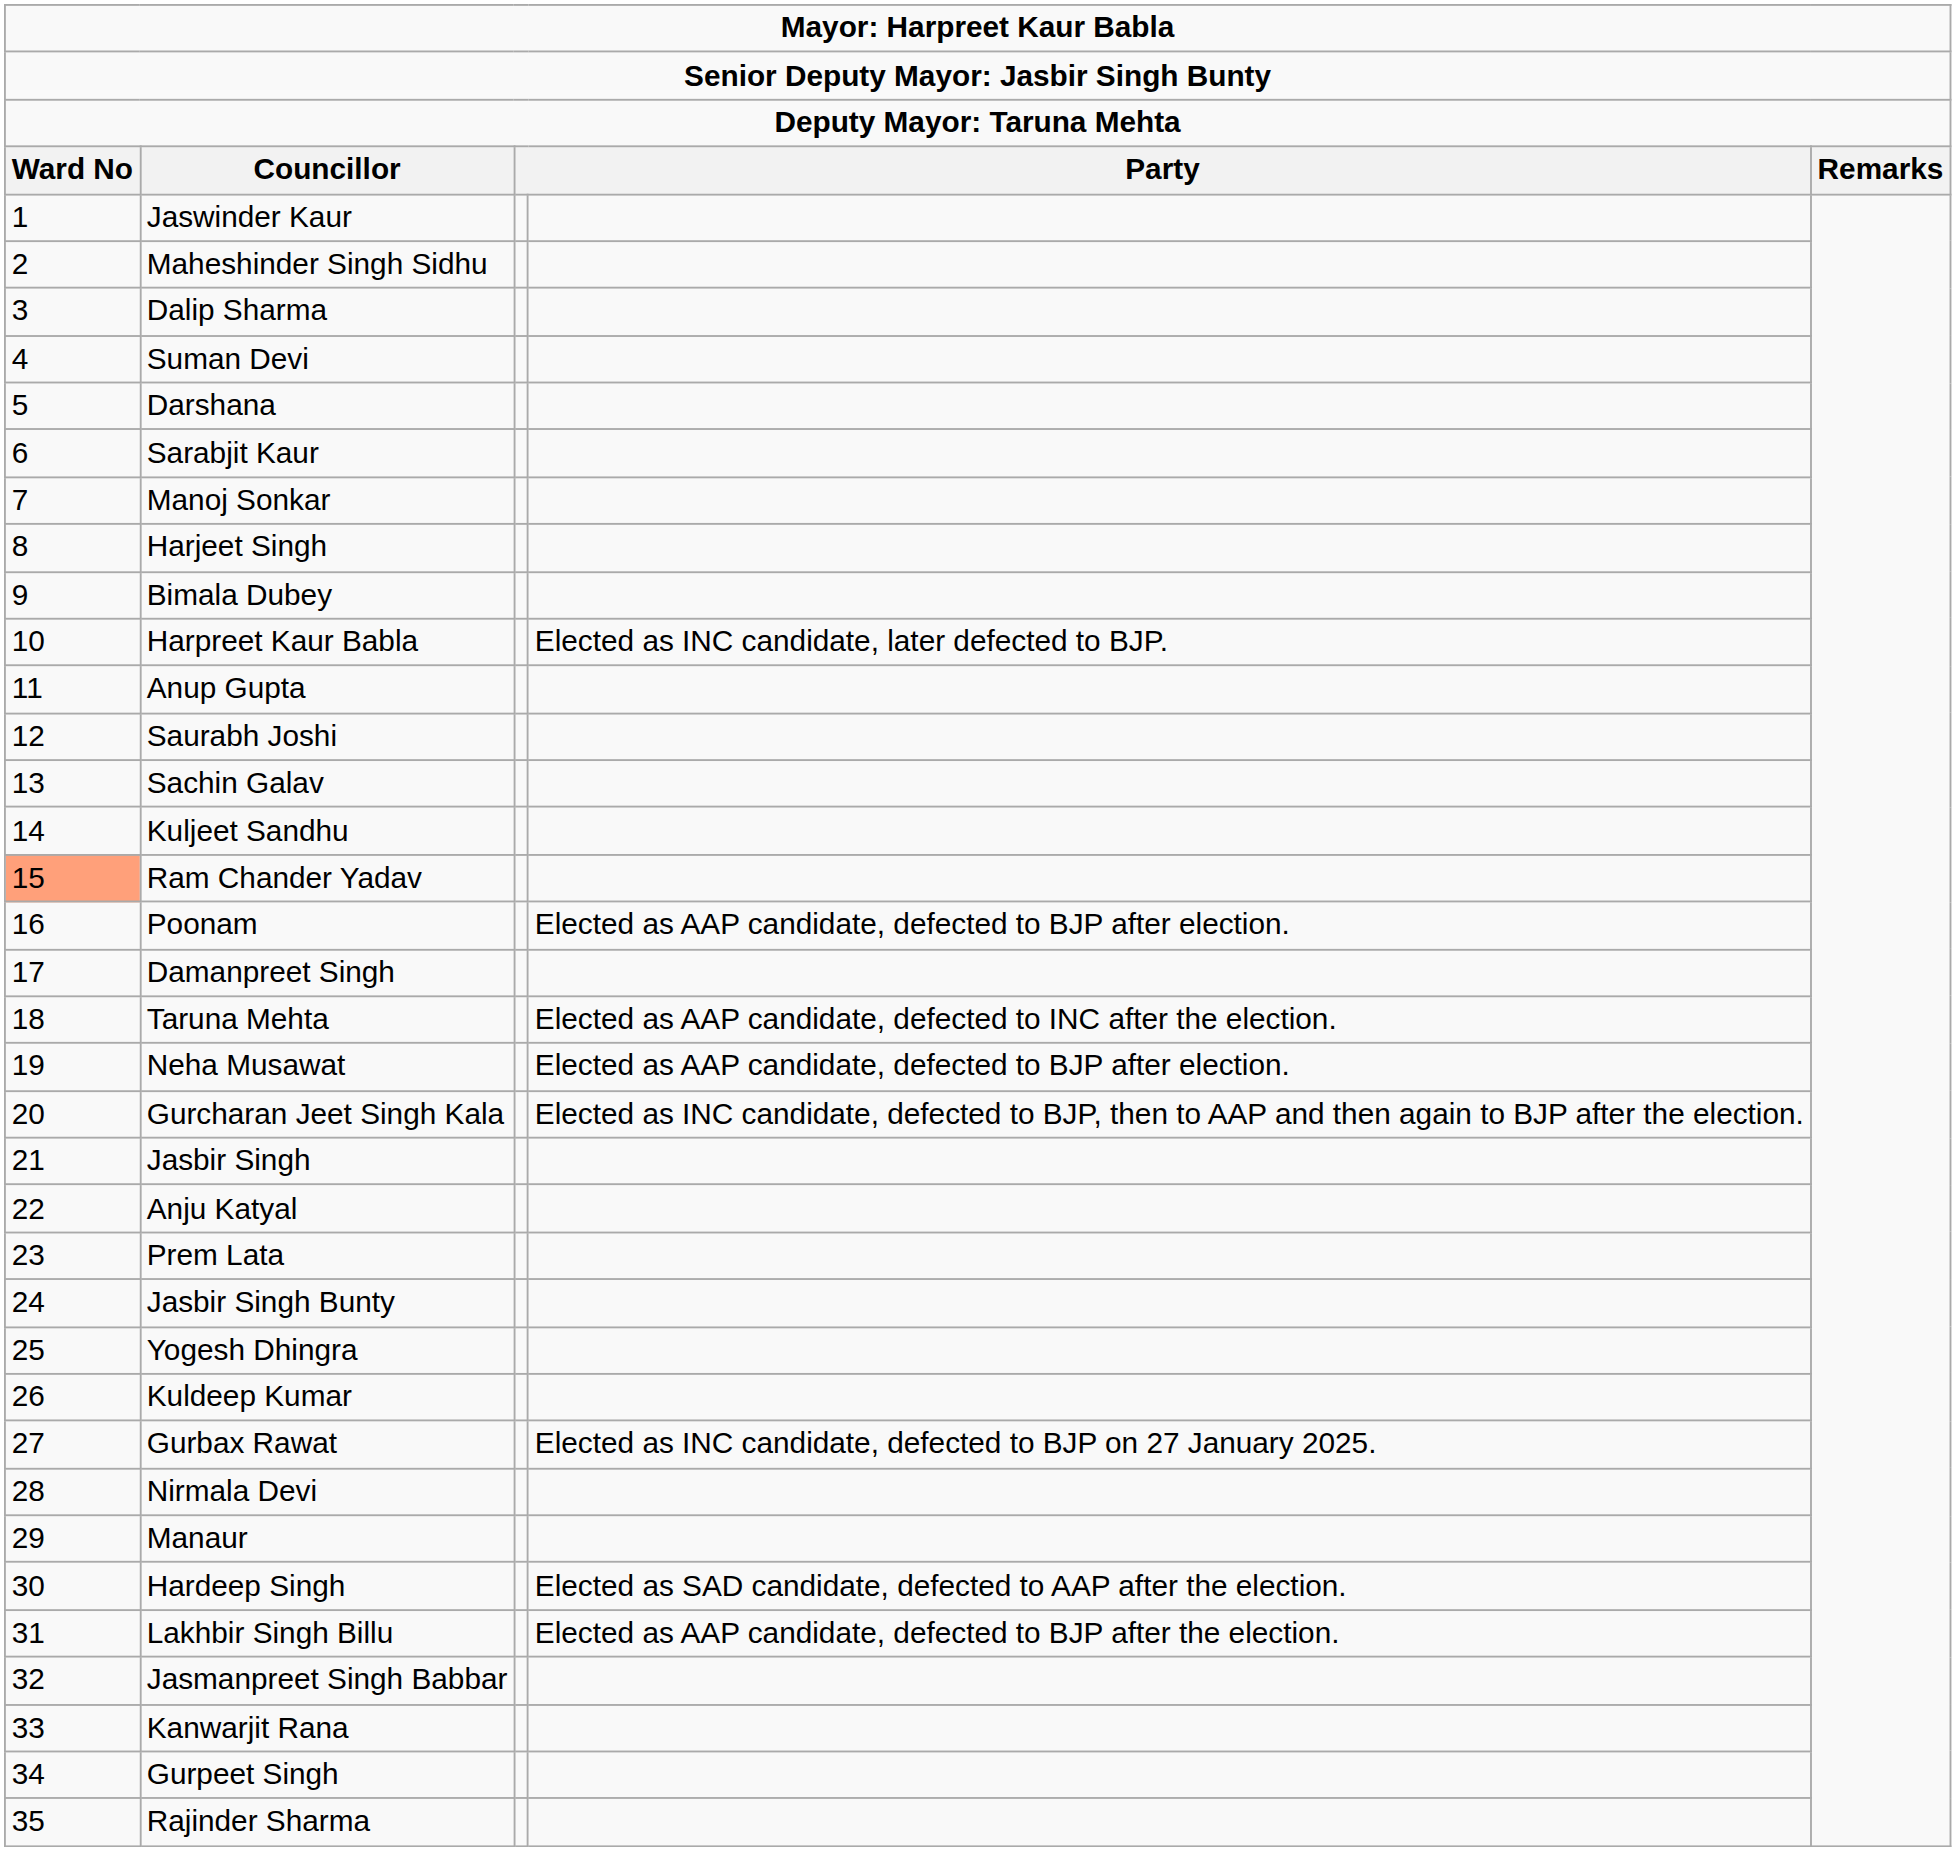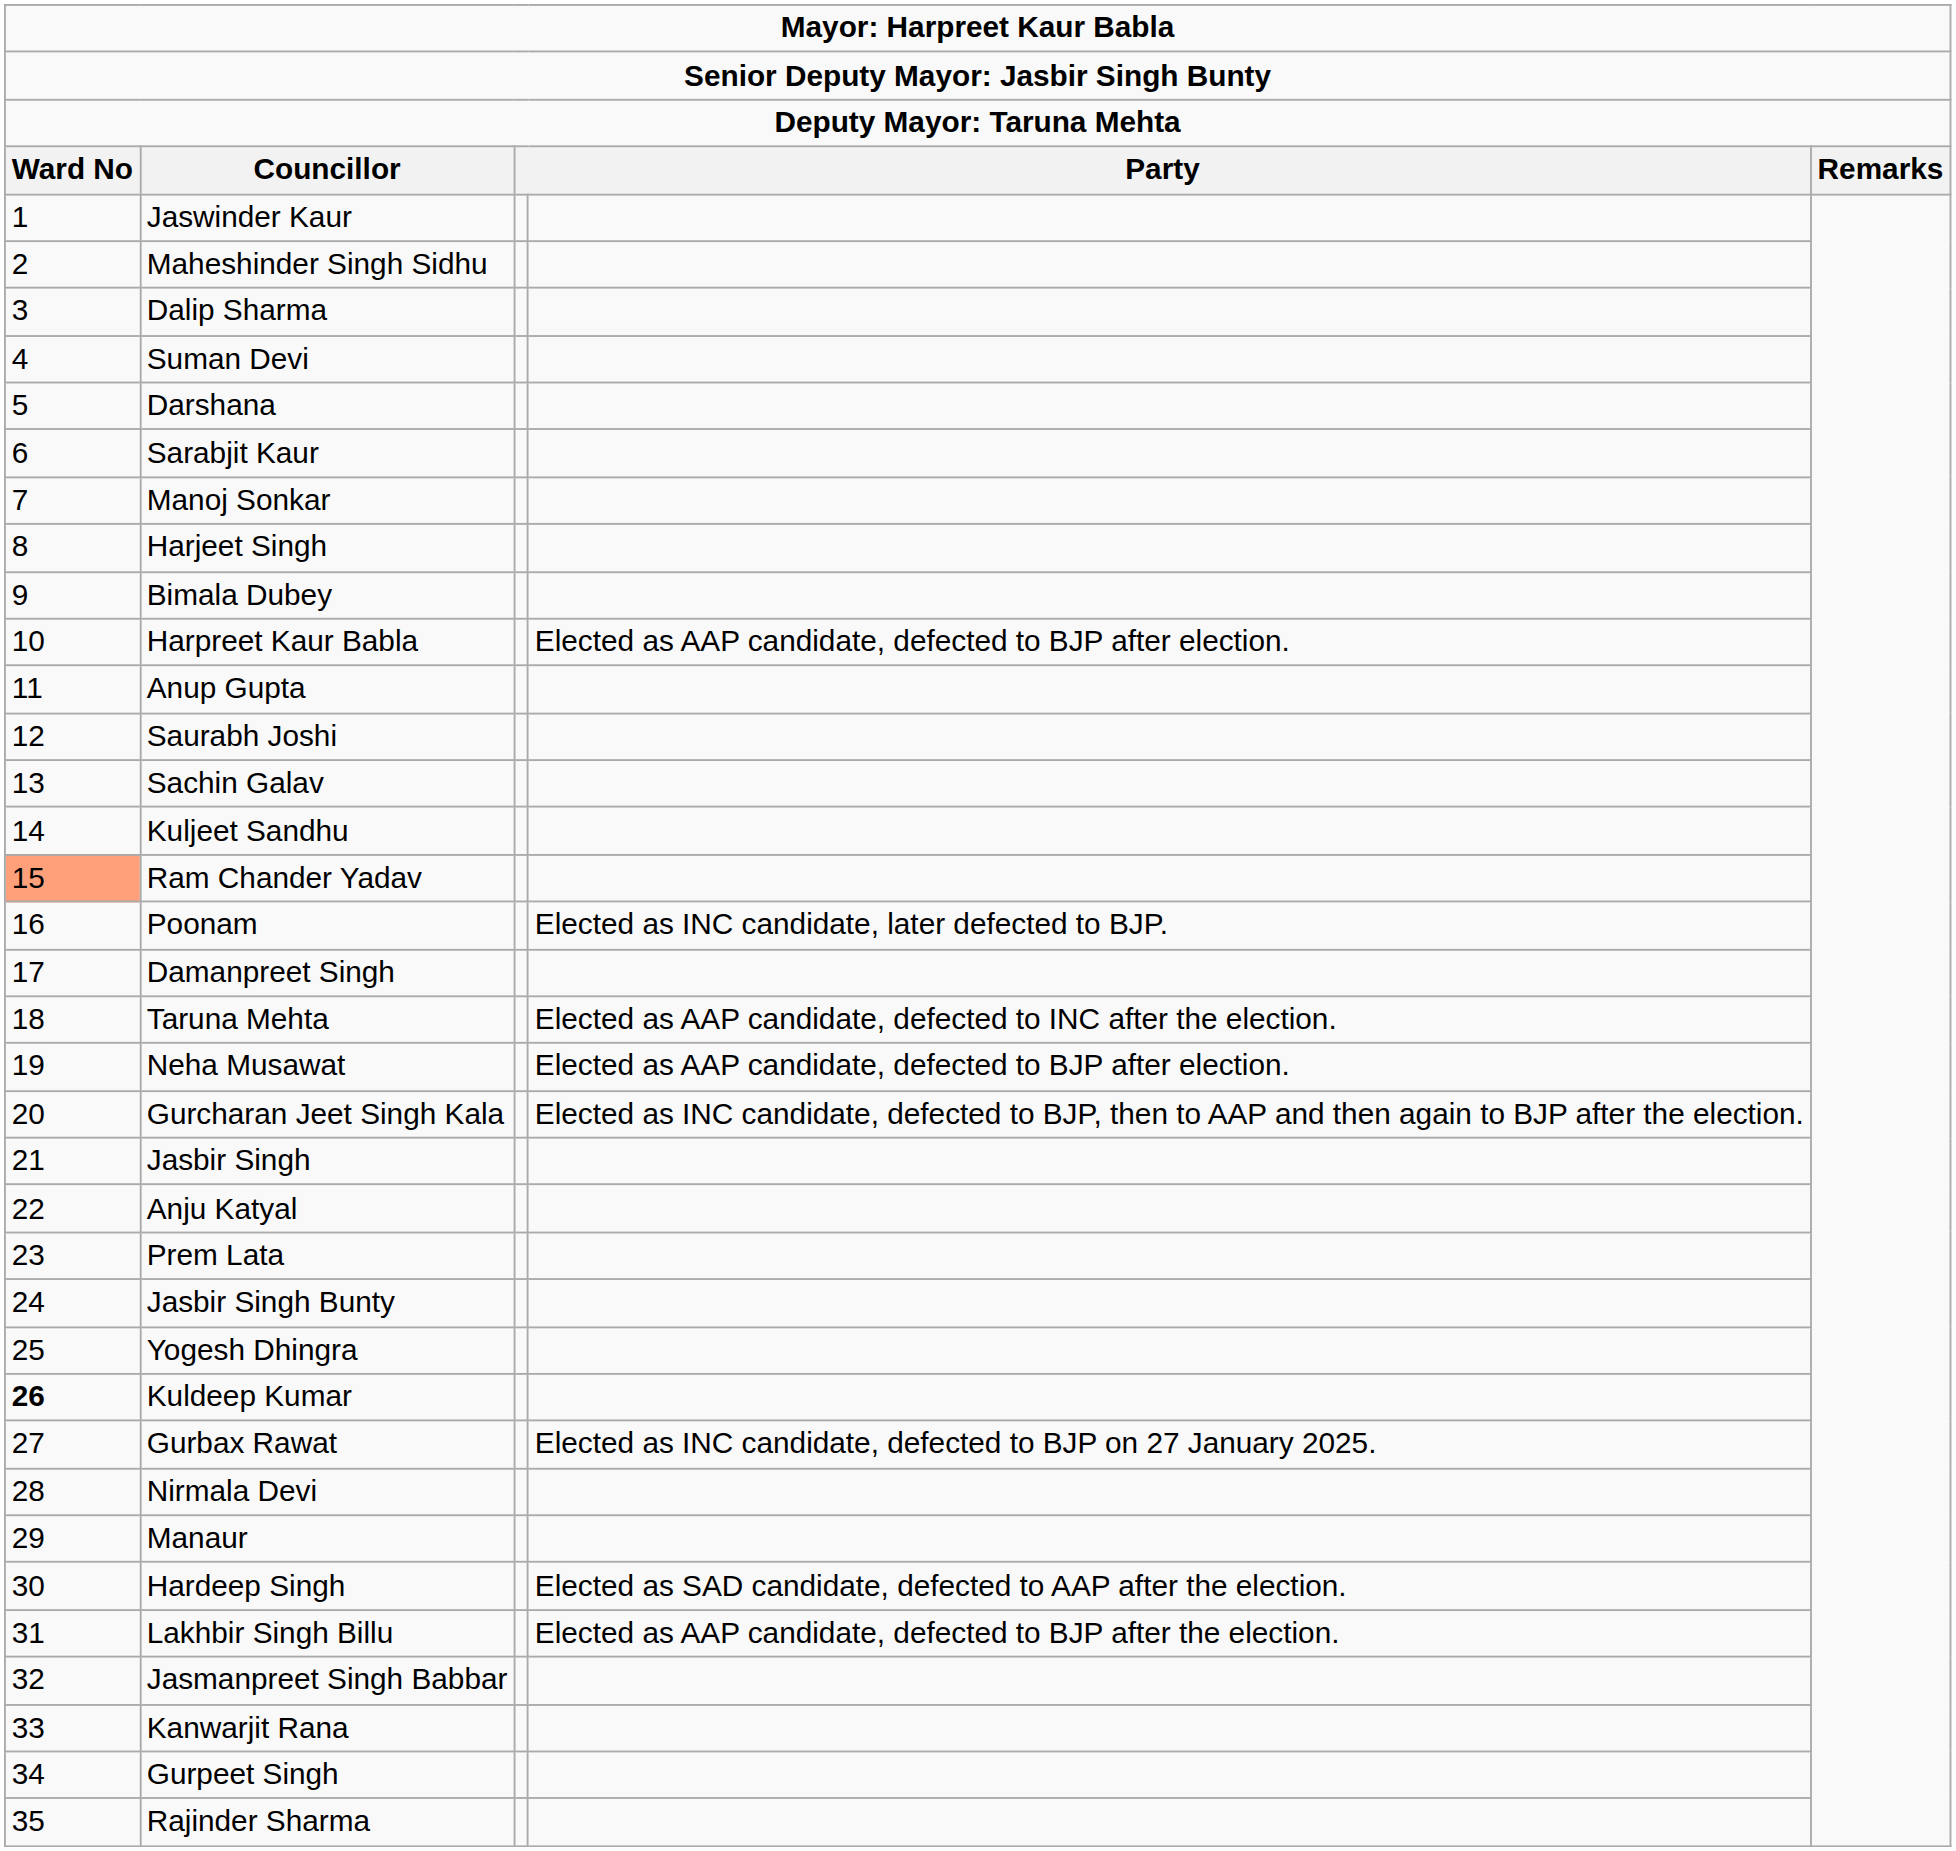(851, 641) Elected as INC candidate, later defected to BJP. -> (912, 641) Elected as AAP candidate, defected to BJP after election.
(912, 924) Elected as AAP candidate, defected to BJP after election. -> (851, 924) Elected as INC candidate, later defected to BJP.
(28, 1396) normal -> (28, 1396) bold
